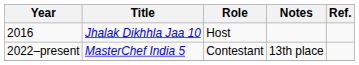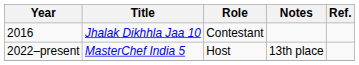(218, 32) Host -> (235, 32) Contestant
(235, 51) Contestant -> (218, 51) Host
